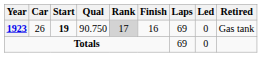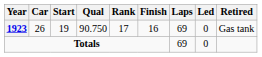(64, 28) bold -> (64, 28) normal
(123, 28) lightgrey background -> (123, 28) no background
